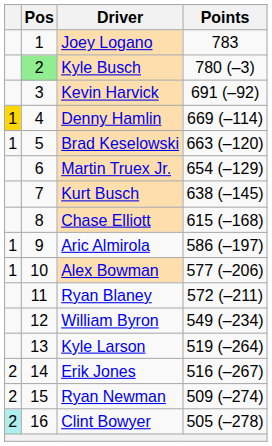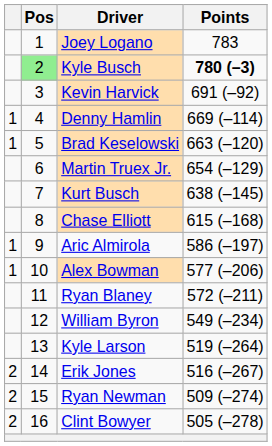(225, 68) normal -> (225, 68) bold
(13, 118) gold background -> (13, 118) no background
(13, 422) paleturquoise background -> (13, 422) no background
